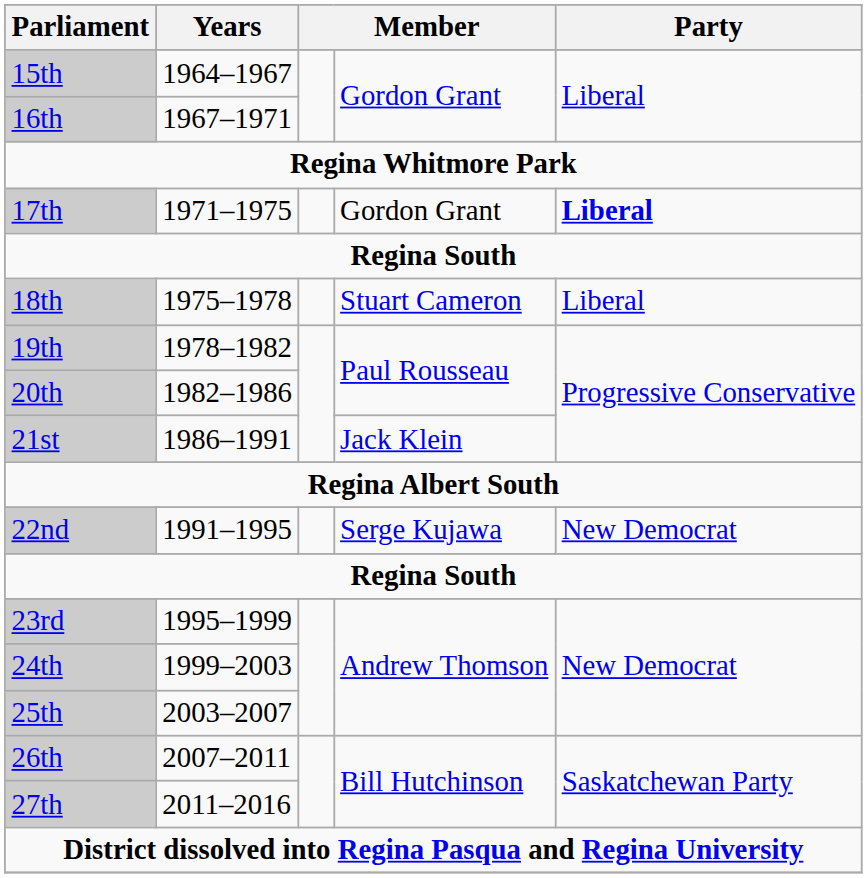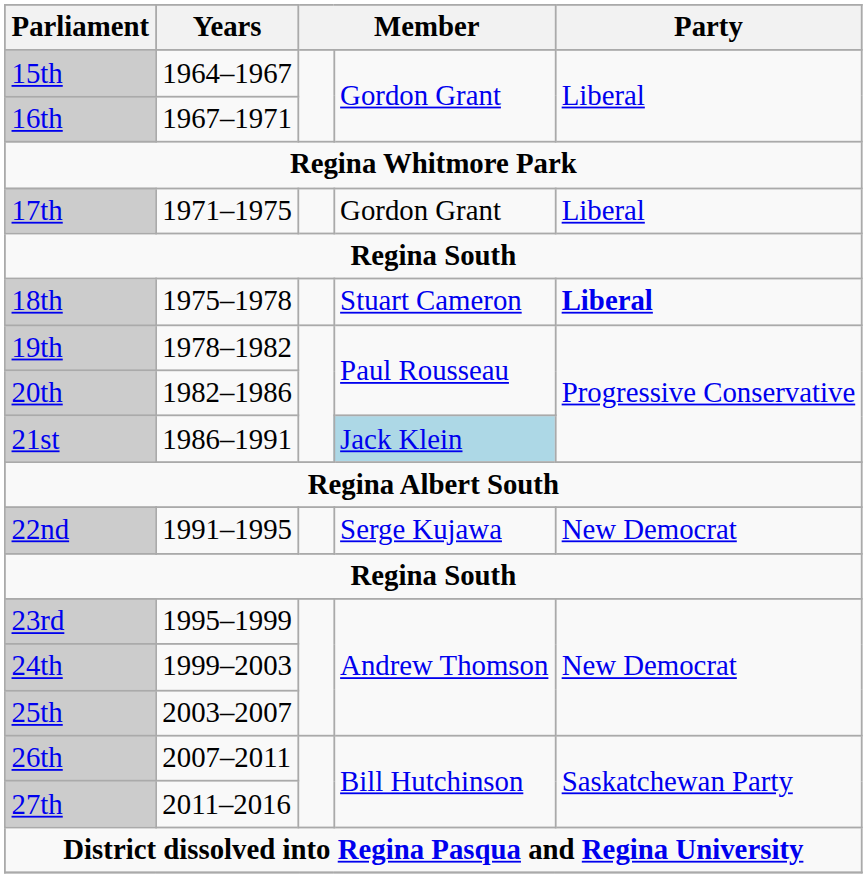(607, 210) bold -> (603, 210) normal
(603, 301) normal -> (607, 301) bold
(401, 438) no background -> (401, 438) lightblue background
